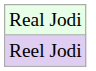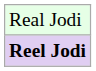(45, 50) normal -> (48, 50) bold
